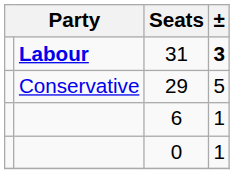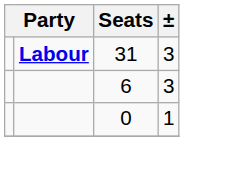(219, 53) bold -> (169, 53) normal
- row: (176, 86)
(219, 119) 1 -> (169, 86) 3
